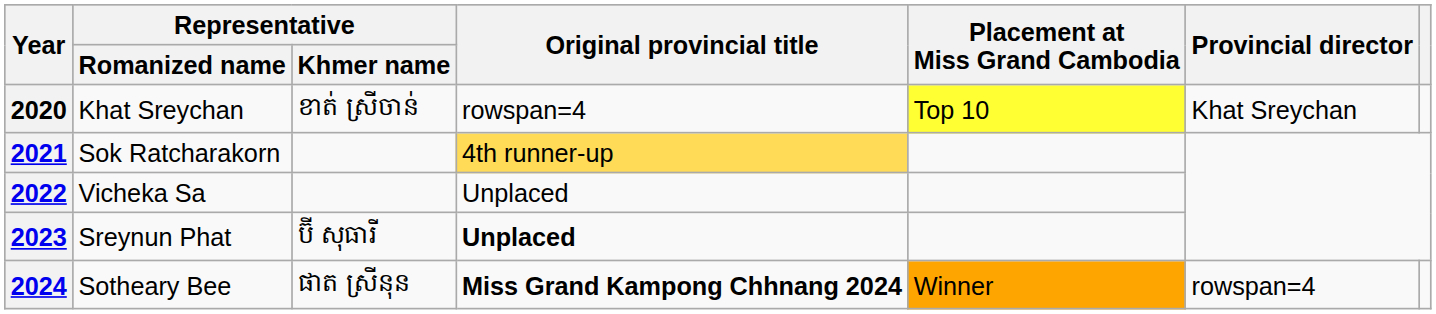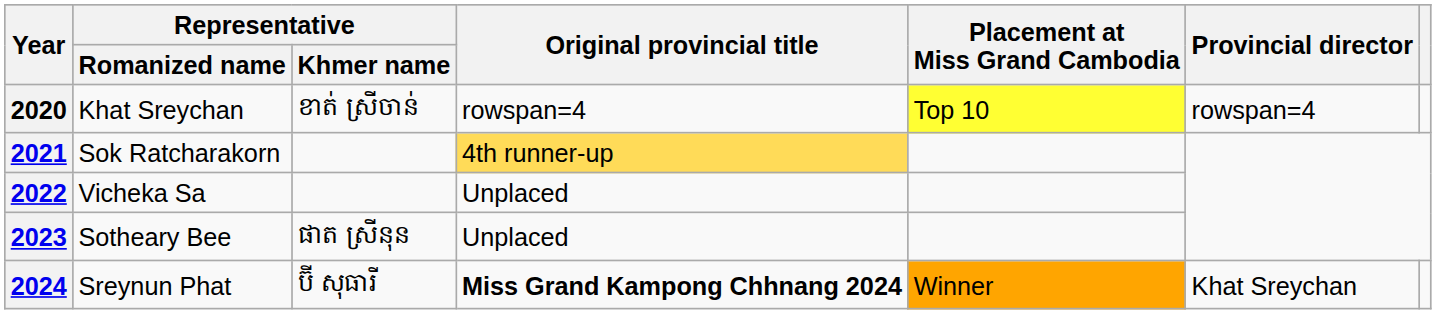(1274, 109) Khat Sreychan -> (1254, 109) rowspan=4
(155, 237) Sreynun Phat -> (155, 237) Sotheary Bee
(338, 235) ប៊ី សុធារី -> (354, 235) ផាត ស្រីនុន
(519, 237) bold -> (515, 237) normal
(155, 285) Sotheary Bee -> (155, 285) Sreynun Phat
(354, 283) ផាត ស្រីនុន -> (338, 283) ប៊ី សុធារី
(1254, 285) rowspan=4 -> (1274, 285) Khat Sreychan
